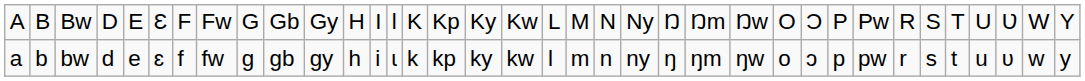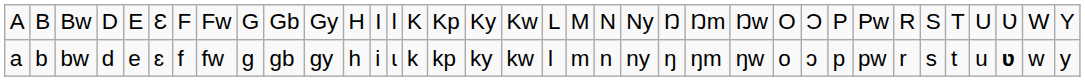(1008, 57) normal -> (1008, 57) bold
